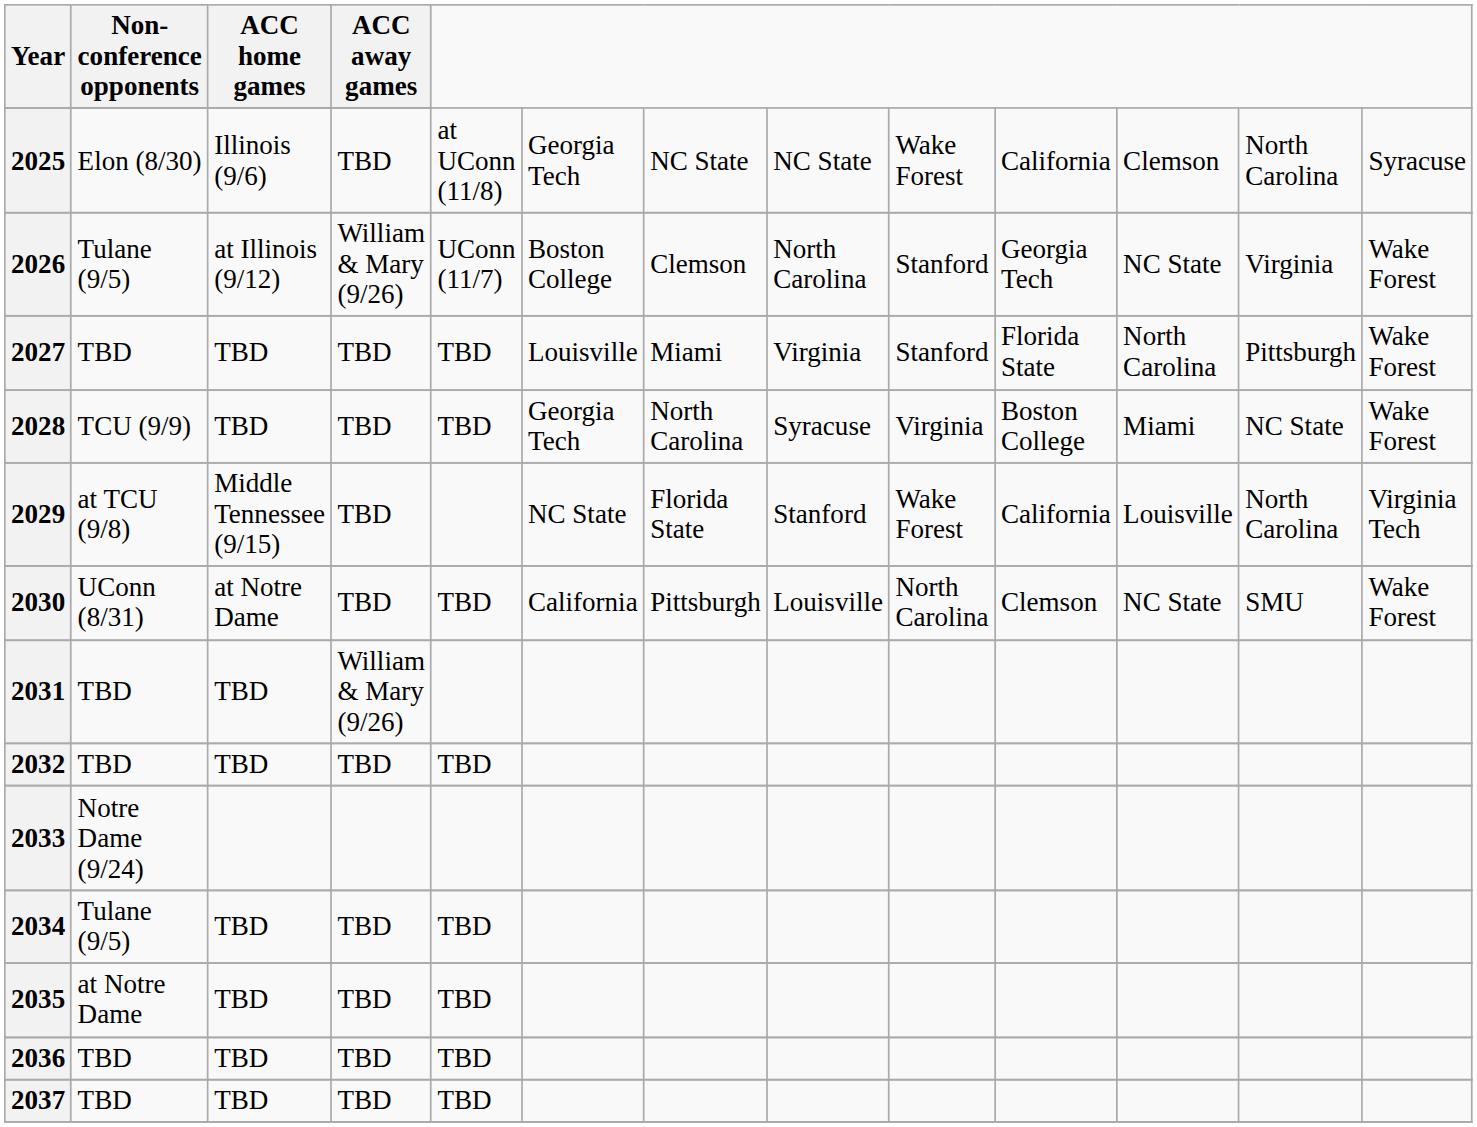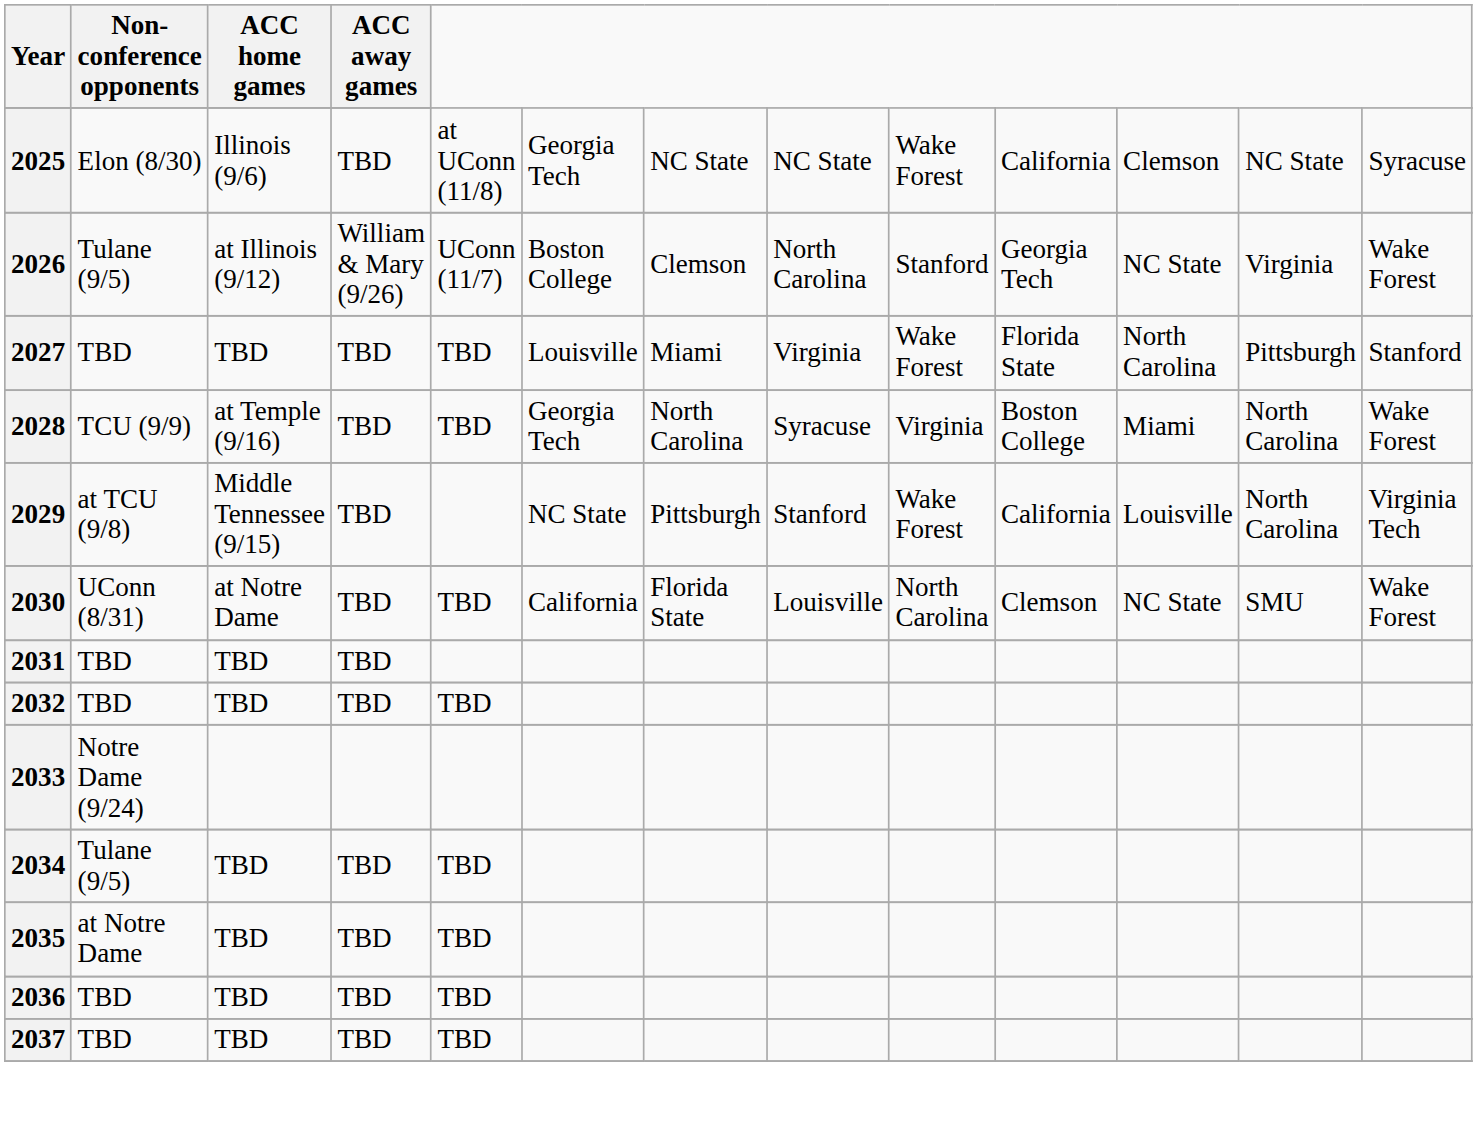(1292, 160) North Carolina -> (1294, 160) NC State
(942, 352) Stanford -> (929, 352) Wake Forest
(1402, 352) Wake Forest -> (1415, 352) Stanford
(241, 425) TBD -> (267, 425) at Temple (9/16)
(1294, 425) NC State -> (1292, 425) North Carolina
(689, 514) Florida State -> (705, 514) Pittsburgh
(705, 602) Pittsburgh -> (689, 602) Florida State
(381, 691) William & Mary (9/26) -> (364, 660) TBD
